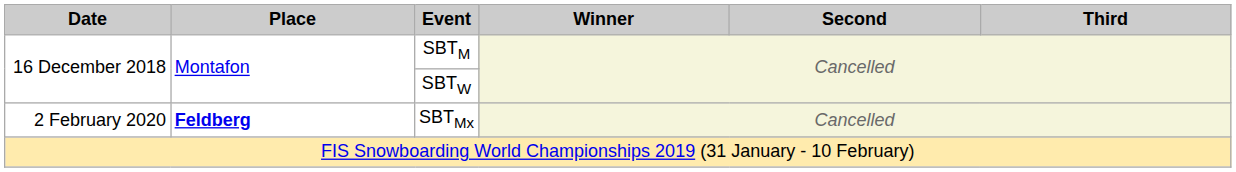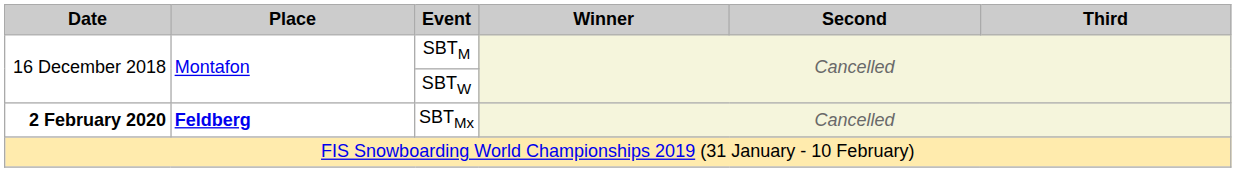(100, 119) normal -> (98, 119) bold
